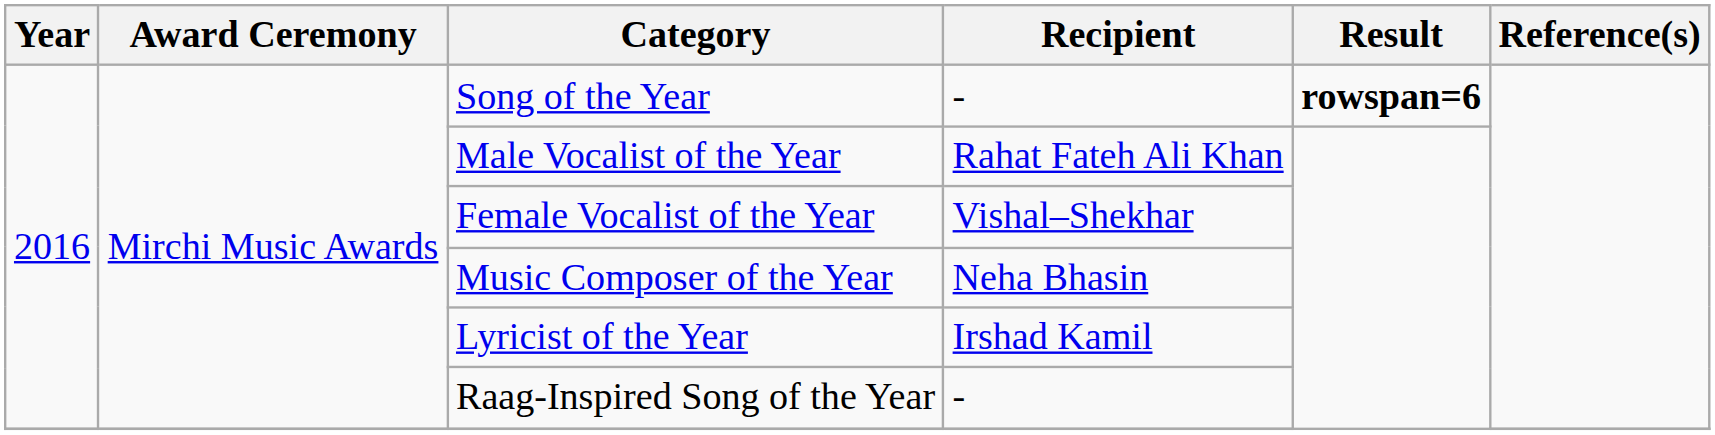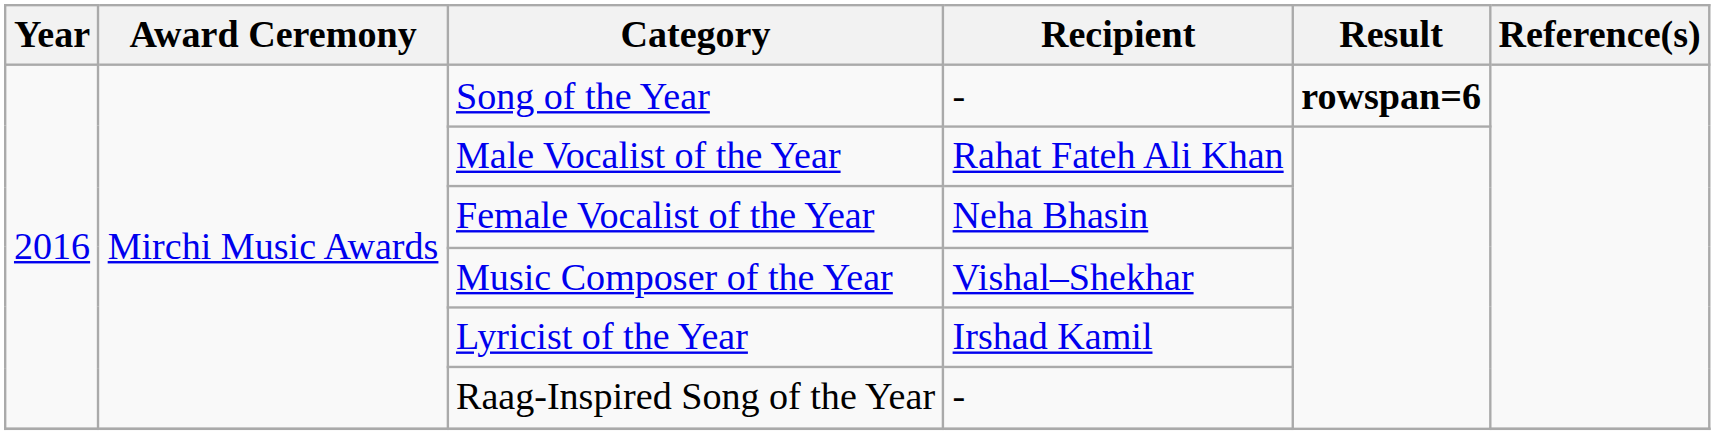(1073, 215) Vishal–Shekhar -> (1050, 215) Neha Bhasin
(1050, 276) Neha Bhasin -> (1073, 276) Vishal–Shekhar
